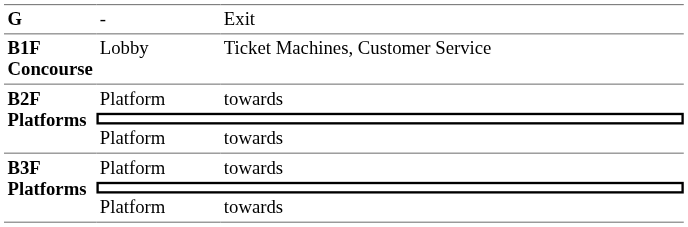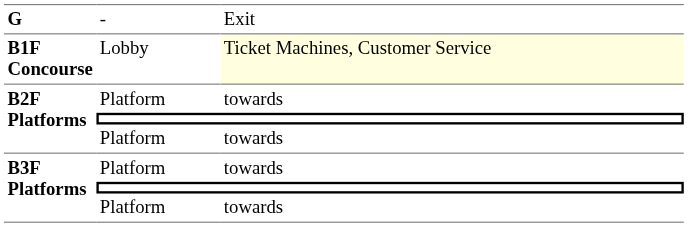(358, 48) no background -> (358, 48) lightyellow background
